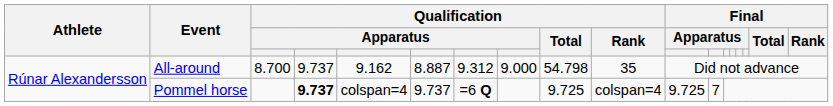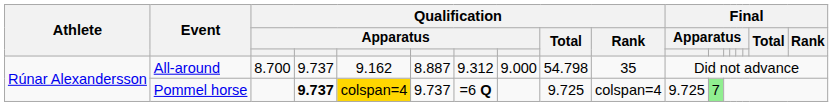(374, 91) no background -> (374, 91) gold background
(716, 91) no background -> (716, 91) lightgreen background
